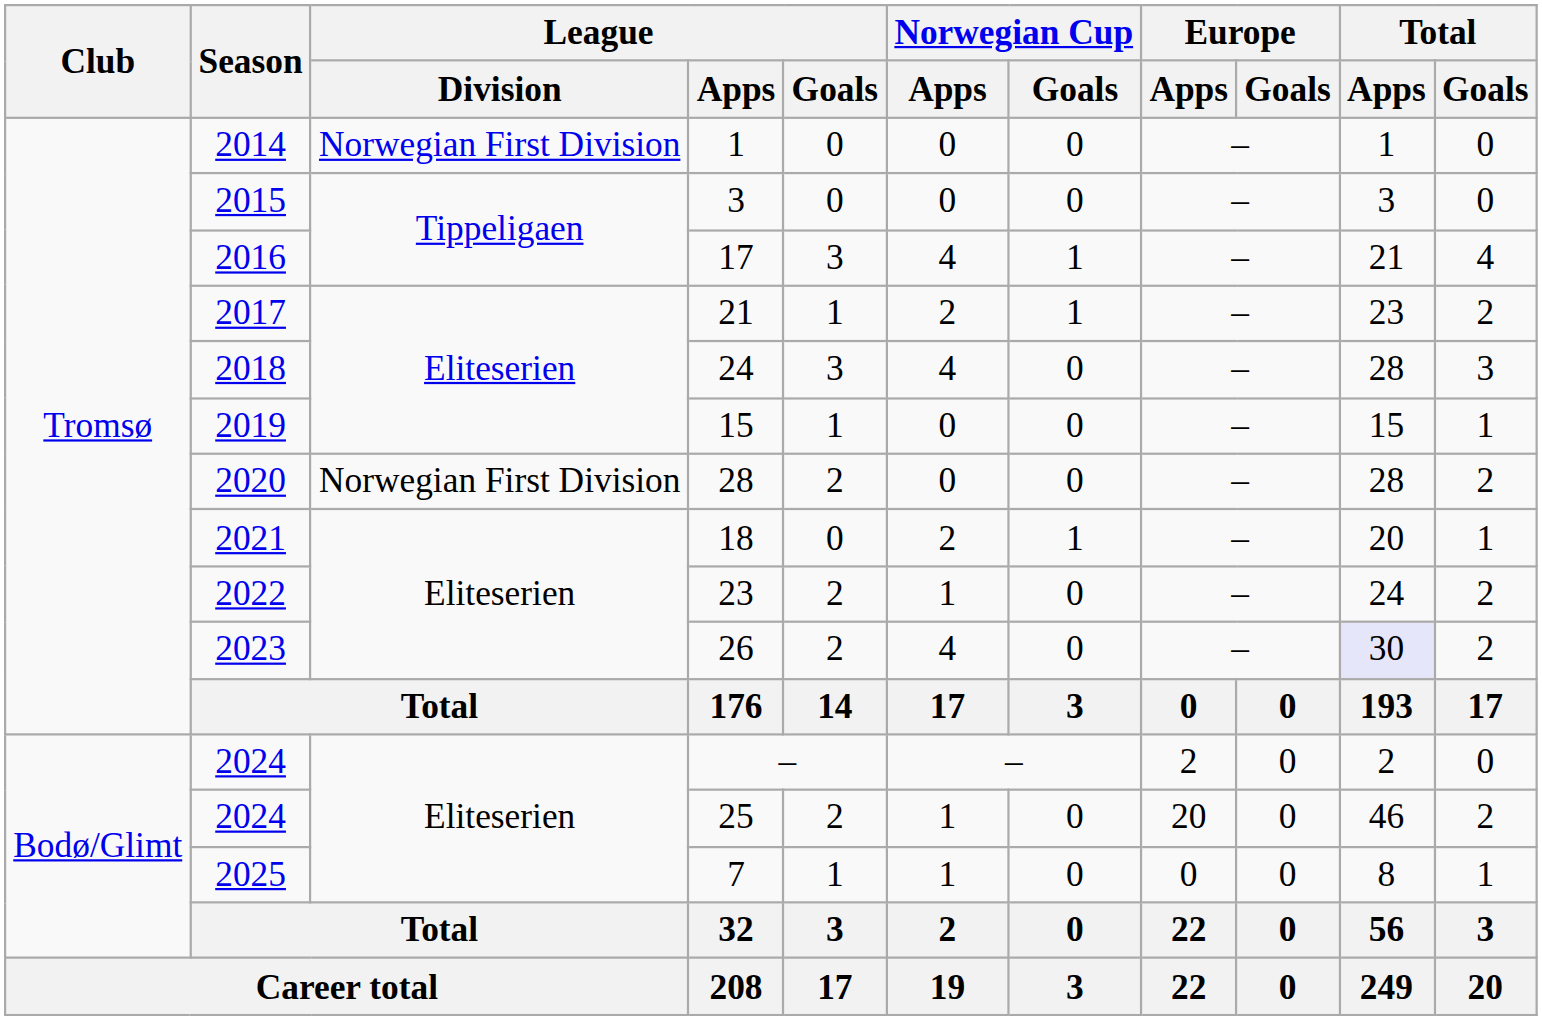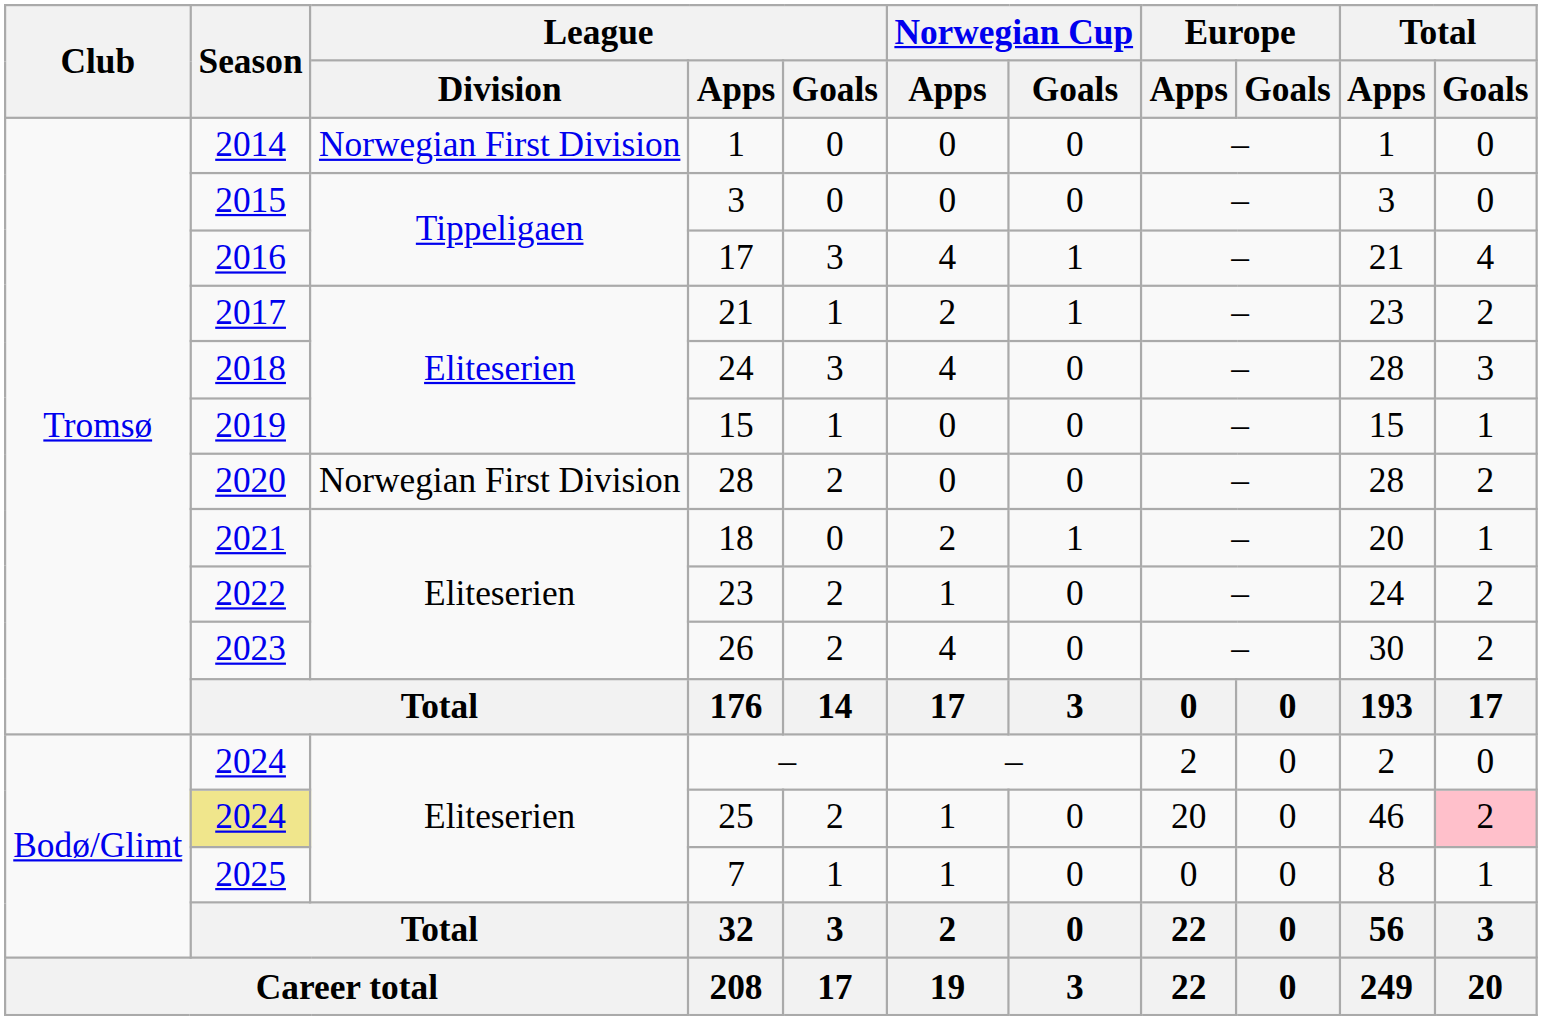(1386, 649) lavender background -> (1386, 649) no background
(251, 817) no background -> (251, 817) khaki background
(1485, 817) no background -> (1485, 817) pink background
